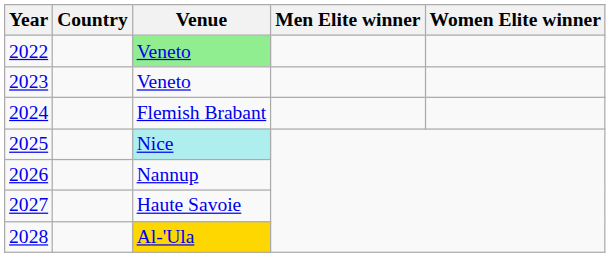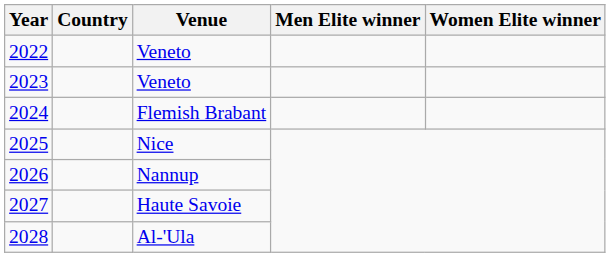(164, 50) lightgreen background -> (164, 50) no background
(155, 143) paleturquoise background -> (155, 143) no background
(165, 236) gold background -> (165, 236) no background
